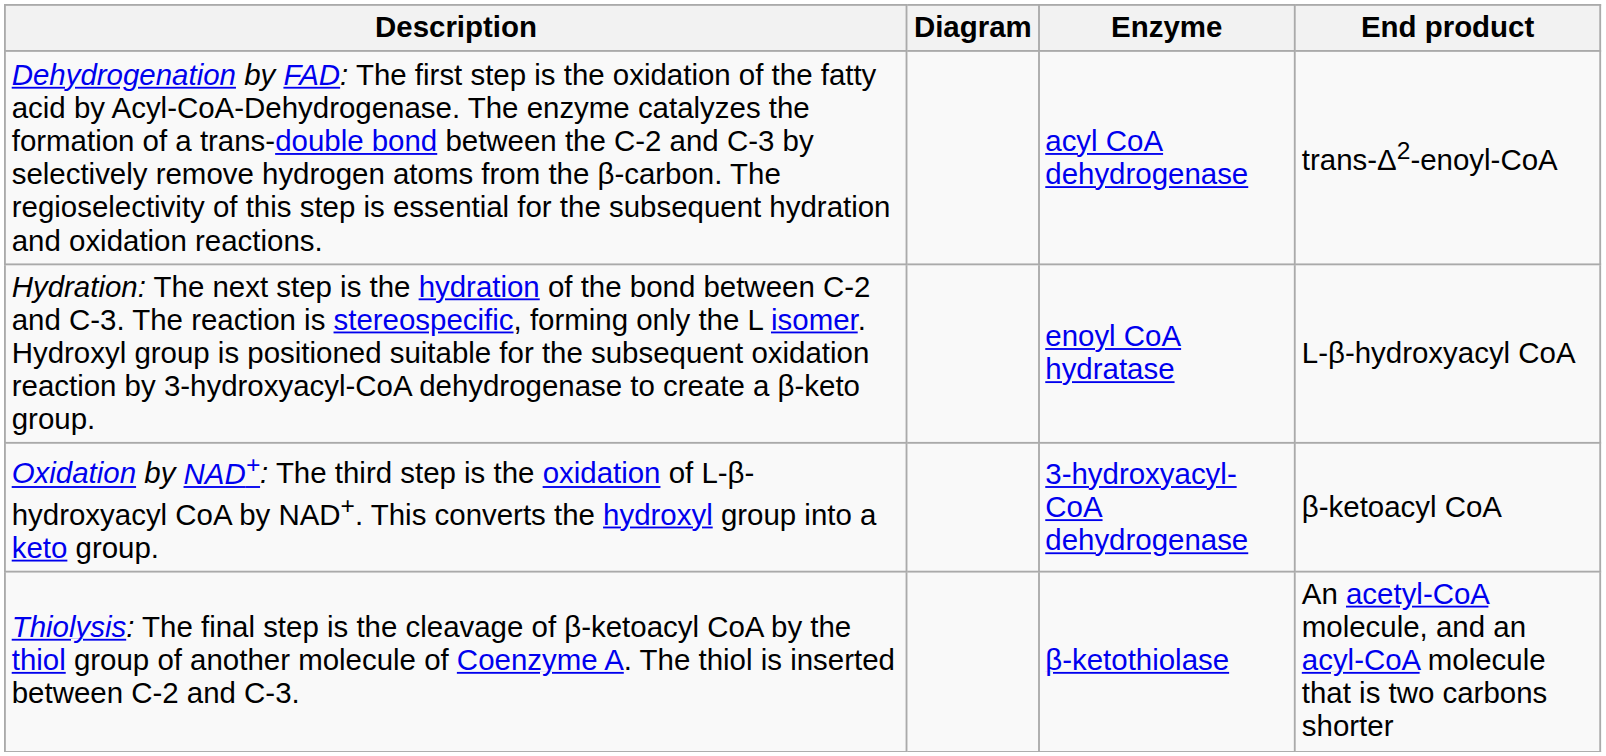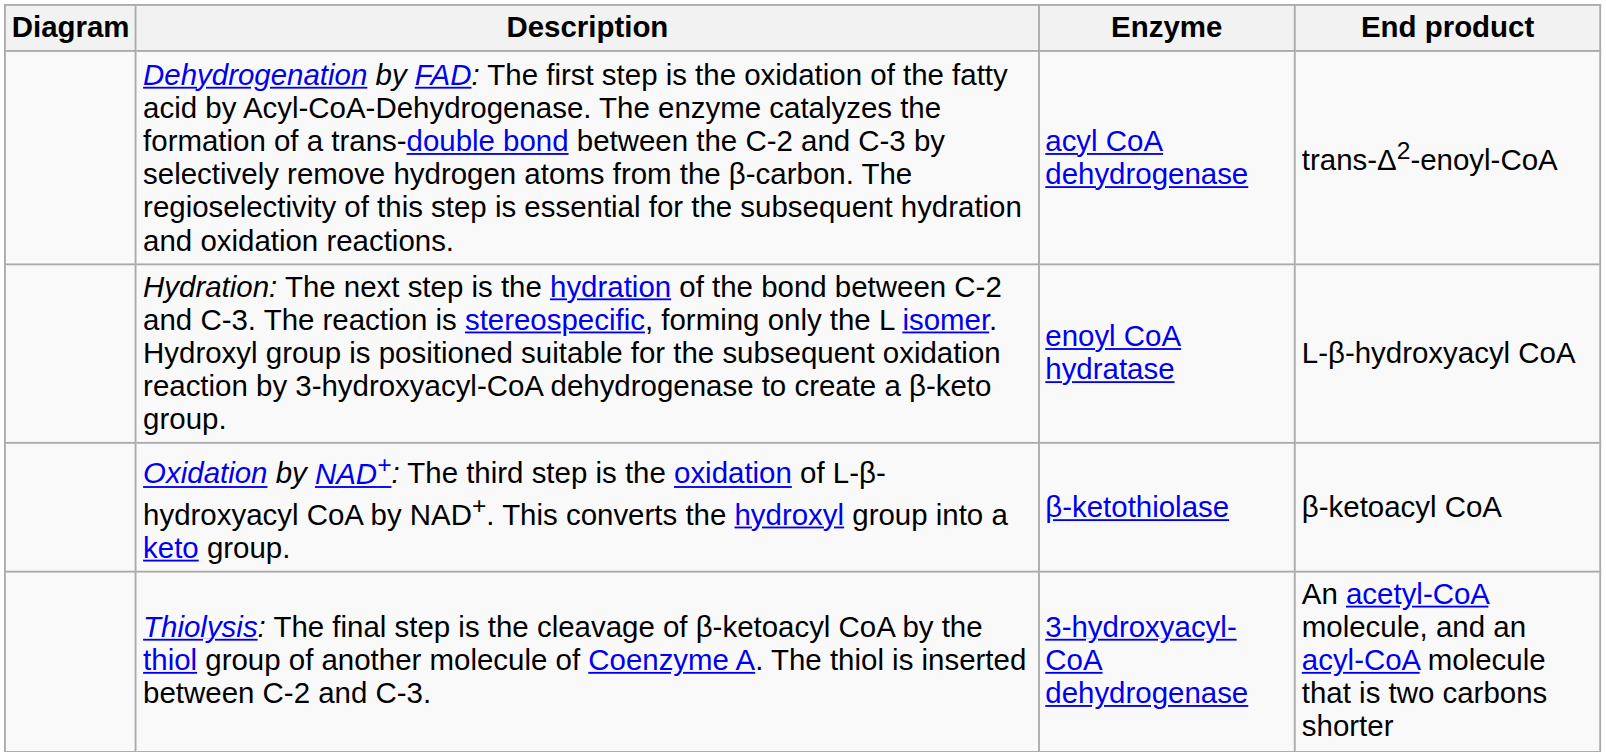columns swapped: (456, 27) <-> (973, 27)
(1147, 507) 3-hydroxyacyl-CoA dehydrogenase -> (1137, 507) β-ketothiolase
(1137, 661) β-ketothiolase -> (1147, 661) 3-hydroxyacyl-CoA dehydrogenase
